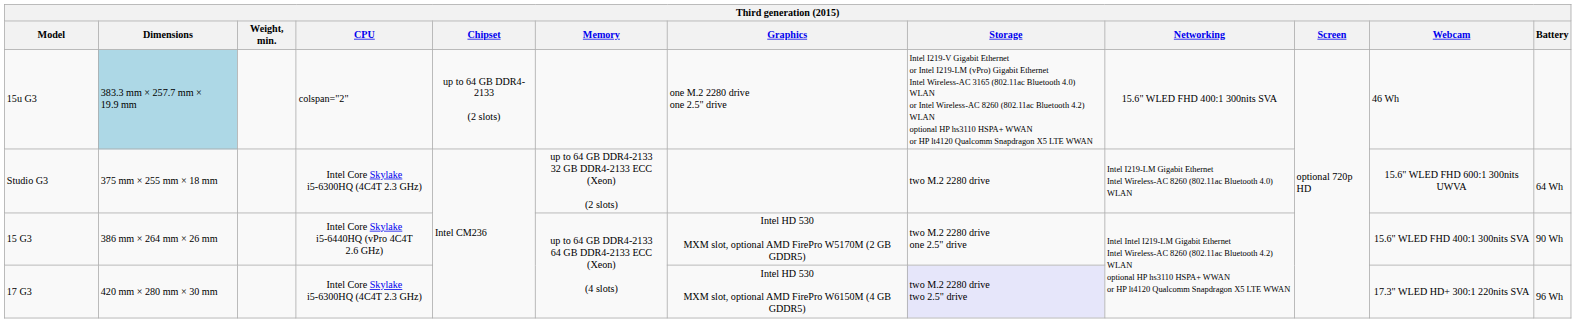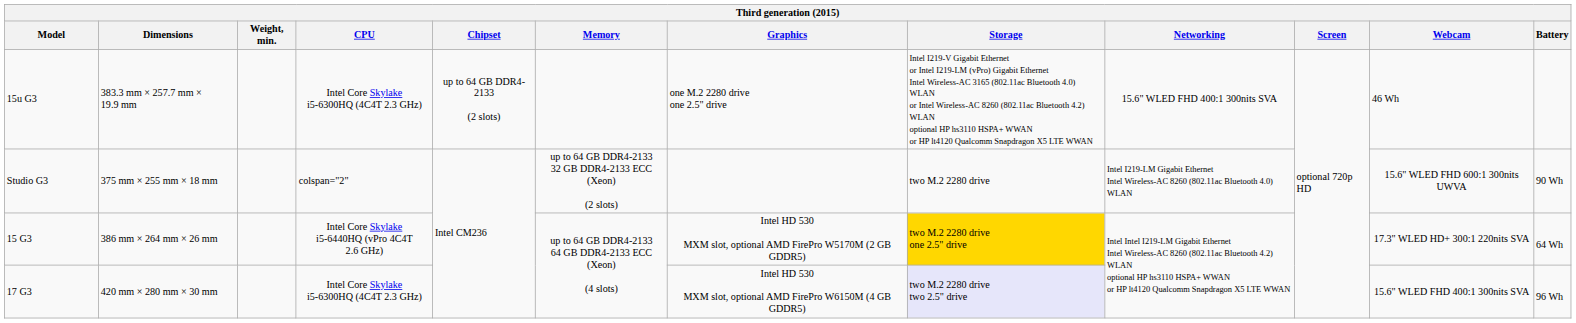(151, 99) lightblue background -> (151, 99) no background
(324, 99) colspan="2" -> (364, 99) Intel Core Skylake i5-6300HQ (4C4T 2.3 GHz)
(364, 181) Intel Core Skylake i5-6300HQ (4C4T 2.3 GHz) -> (324, 181) colspan="2"
(1549, 187) 64 Wh -> (1549, 181) 90 Wh
(950, 239) no background -> (950, 239) gold background
(1452, 239) 15.6" WLED FHD 400:1 300nits SVA -> (1452, 239) 17.3" WLED HD+ 300:1 220nits SVA
(1549, 239) 90 Wh -> (1549, 245) 64 Wh
(1452, 291) 17.3" WLED HD+ 300:1 220nits SVA -> (1452, 291) 15.6" WLED FHD 400:1 300nits SVA
